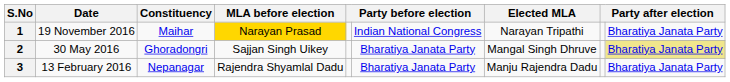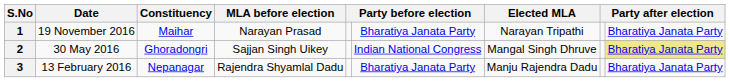(280, 31) gold background -> (280, 31) no background
(418, 31) Indian National Congress -> (418, 31) Bharatiya Janata Party
(418, 49) Bharatiya Janata Party -> (418, 49) Indian National Congress
